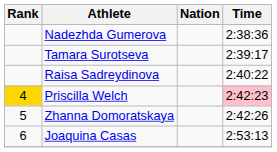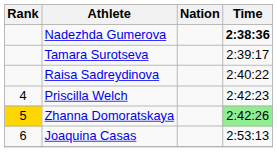(247, 34) normal -> (248, 34) bold
(23, 95) gold background -> (23, 95) no background
(247, 95) pink background -> (248, 95) no background
(23, 116) no background -> (23, 116) gold background
(247, 116) no background -> (248, 116) lightgreen background
